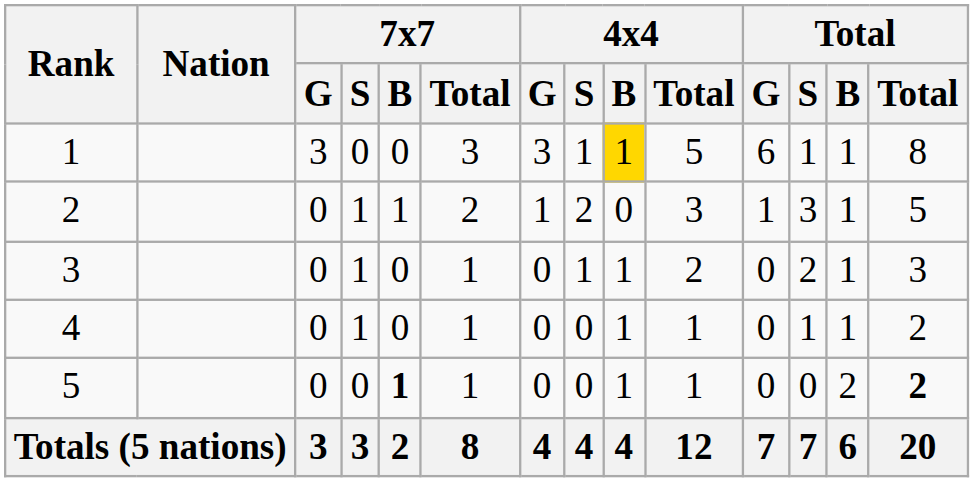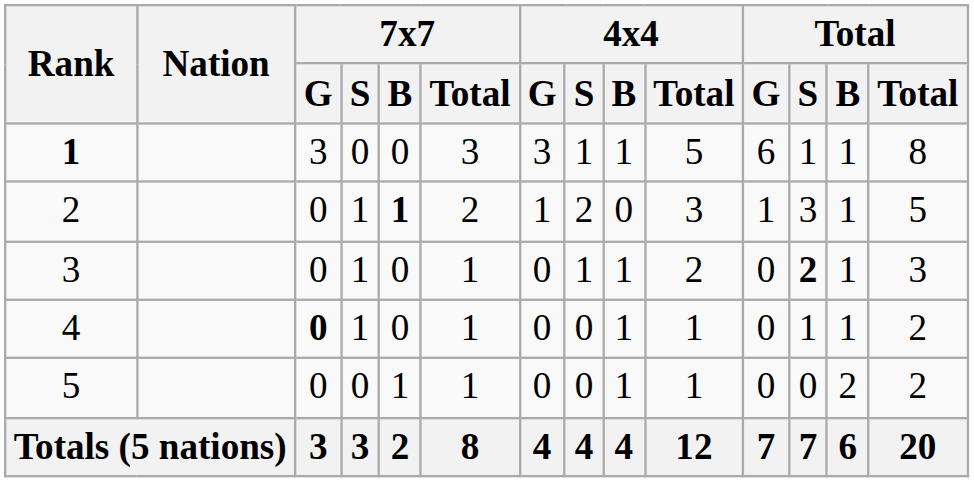(71, 151) normal -> (71, 151) bold
(624, 151) gold background -> (624, 151) no background
(400, 210) normal -> (400, 210) bold
(808, 269) normal -> (808, 269) bold
(318, 328) normal -> (318, 328) bold
(400, 387) bold -> (400, 387) normal
(918, 387) bold -> (918, 387) normal
